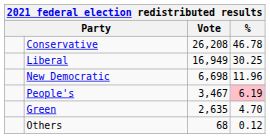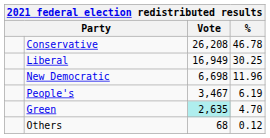(251, 93) pink background -> (251, 93) no background
(213, 109) no background -> (213, 109) paleturquoise background
